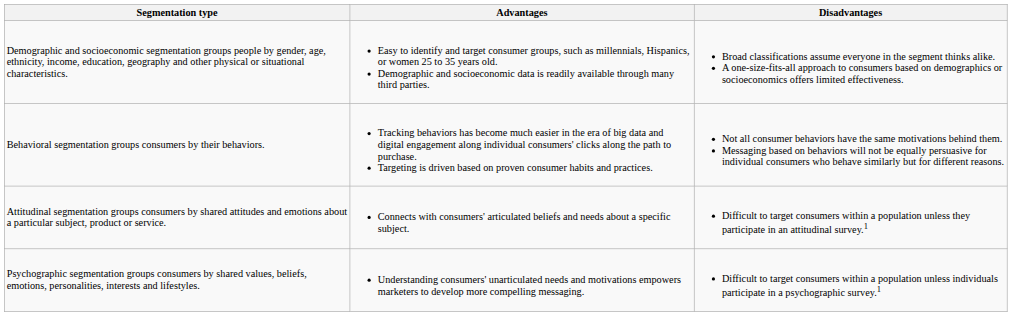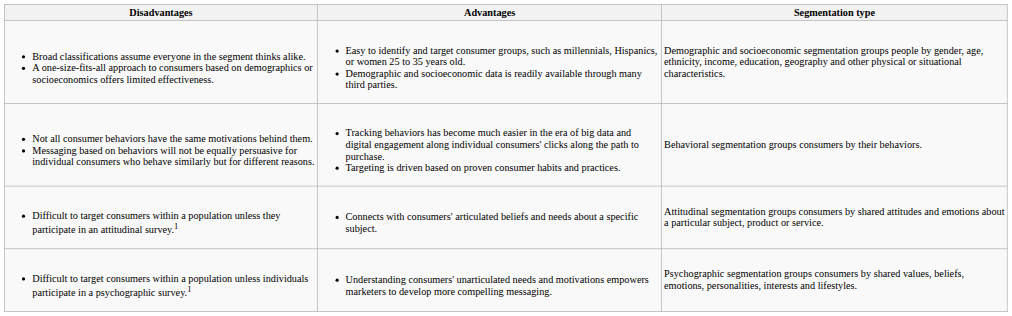columns swapped: (177, 12) <-> (851, 12)
